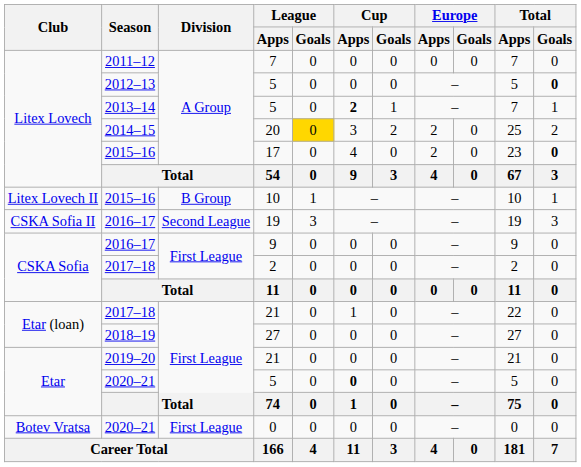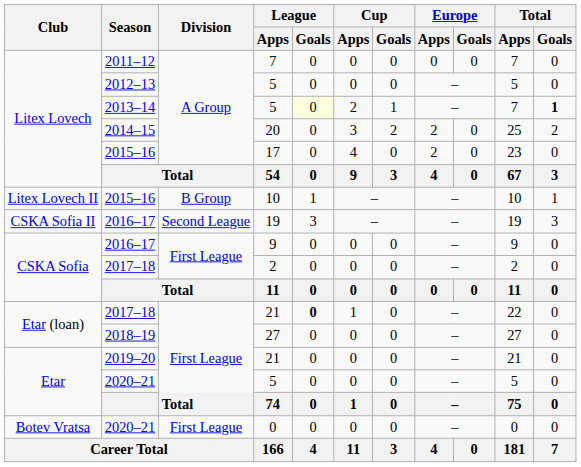(555, 84) bold -> (555, 84) normal
(313, 107) no background -> (313, 107) lightyellow background
(353, 107) bold -> (353, 107) normal
(555, 107) normal -> (555, 107) bold
(313, 130) gold background -> (313, 130) no background
(555, 152) bold -> (555, 152) normal
(313, 312) normal -> (313, 312) bold
(353, 381) bold -> (353, 381) normal
